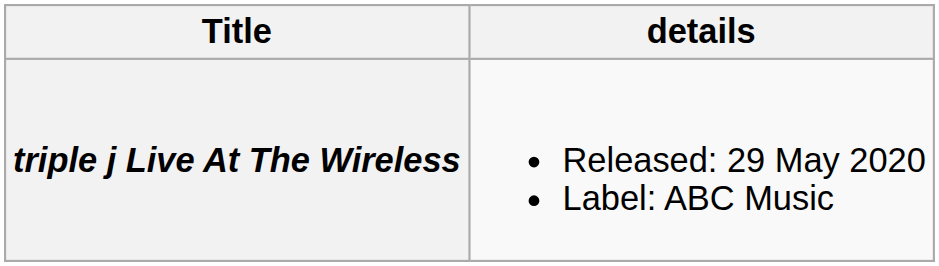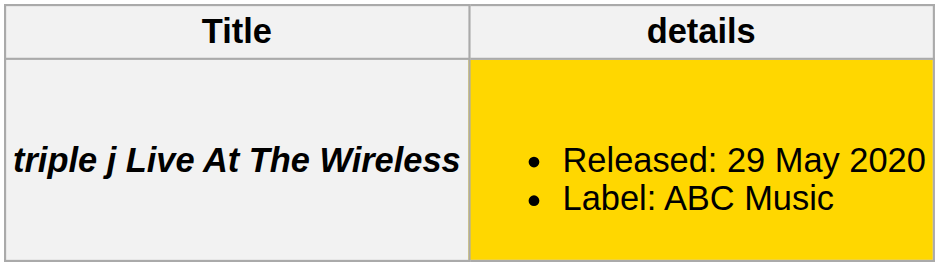(701, 179) no background -> (701, 179) gold background
